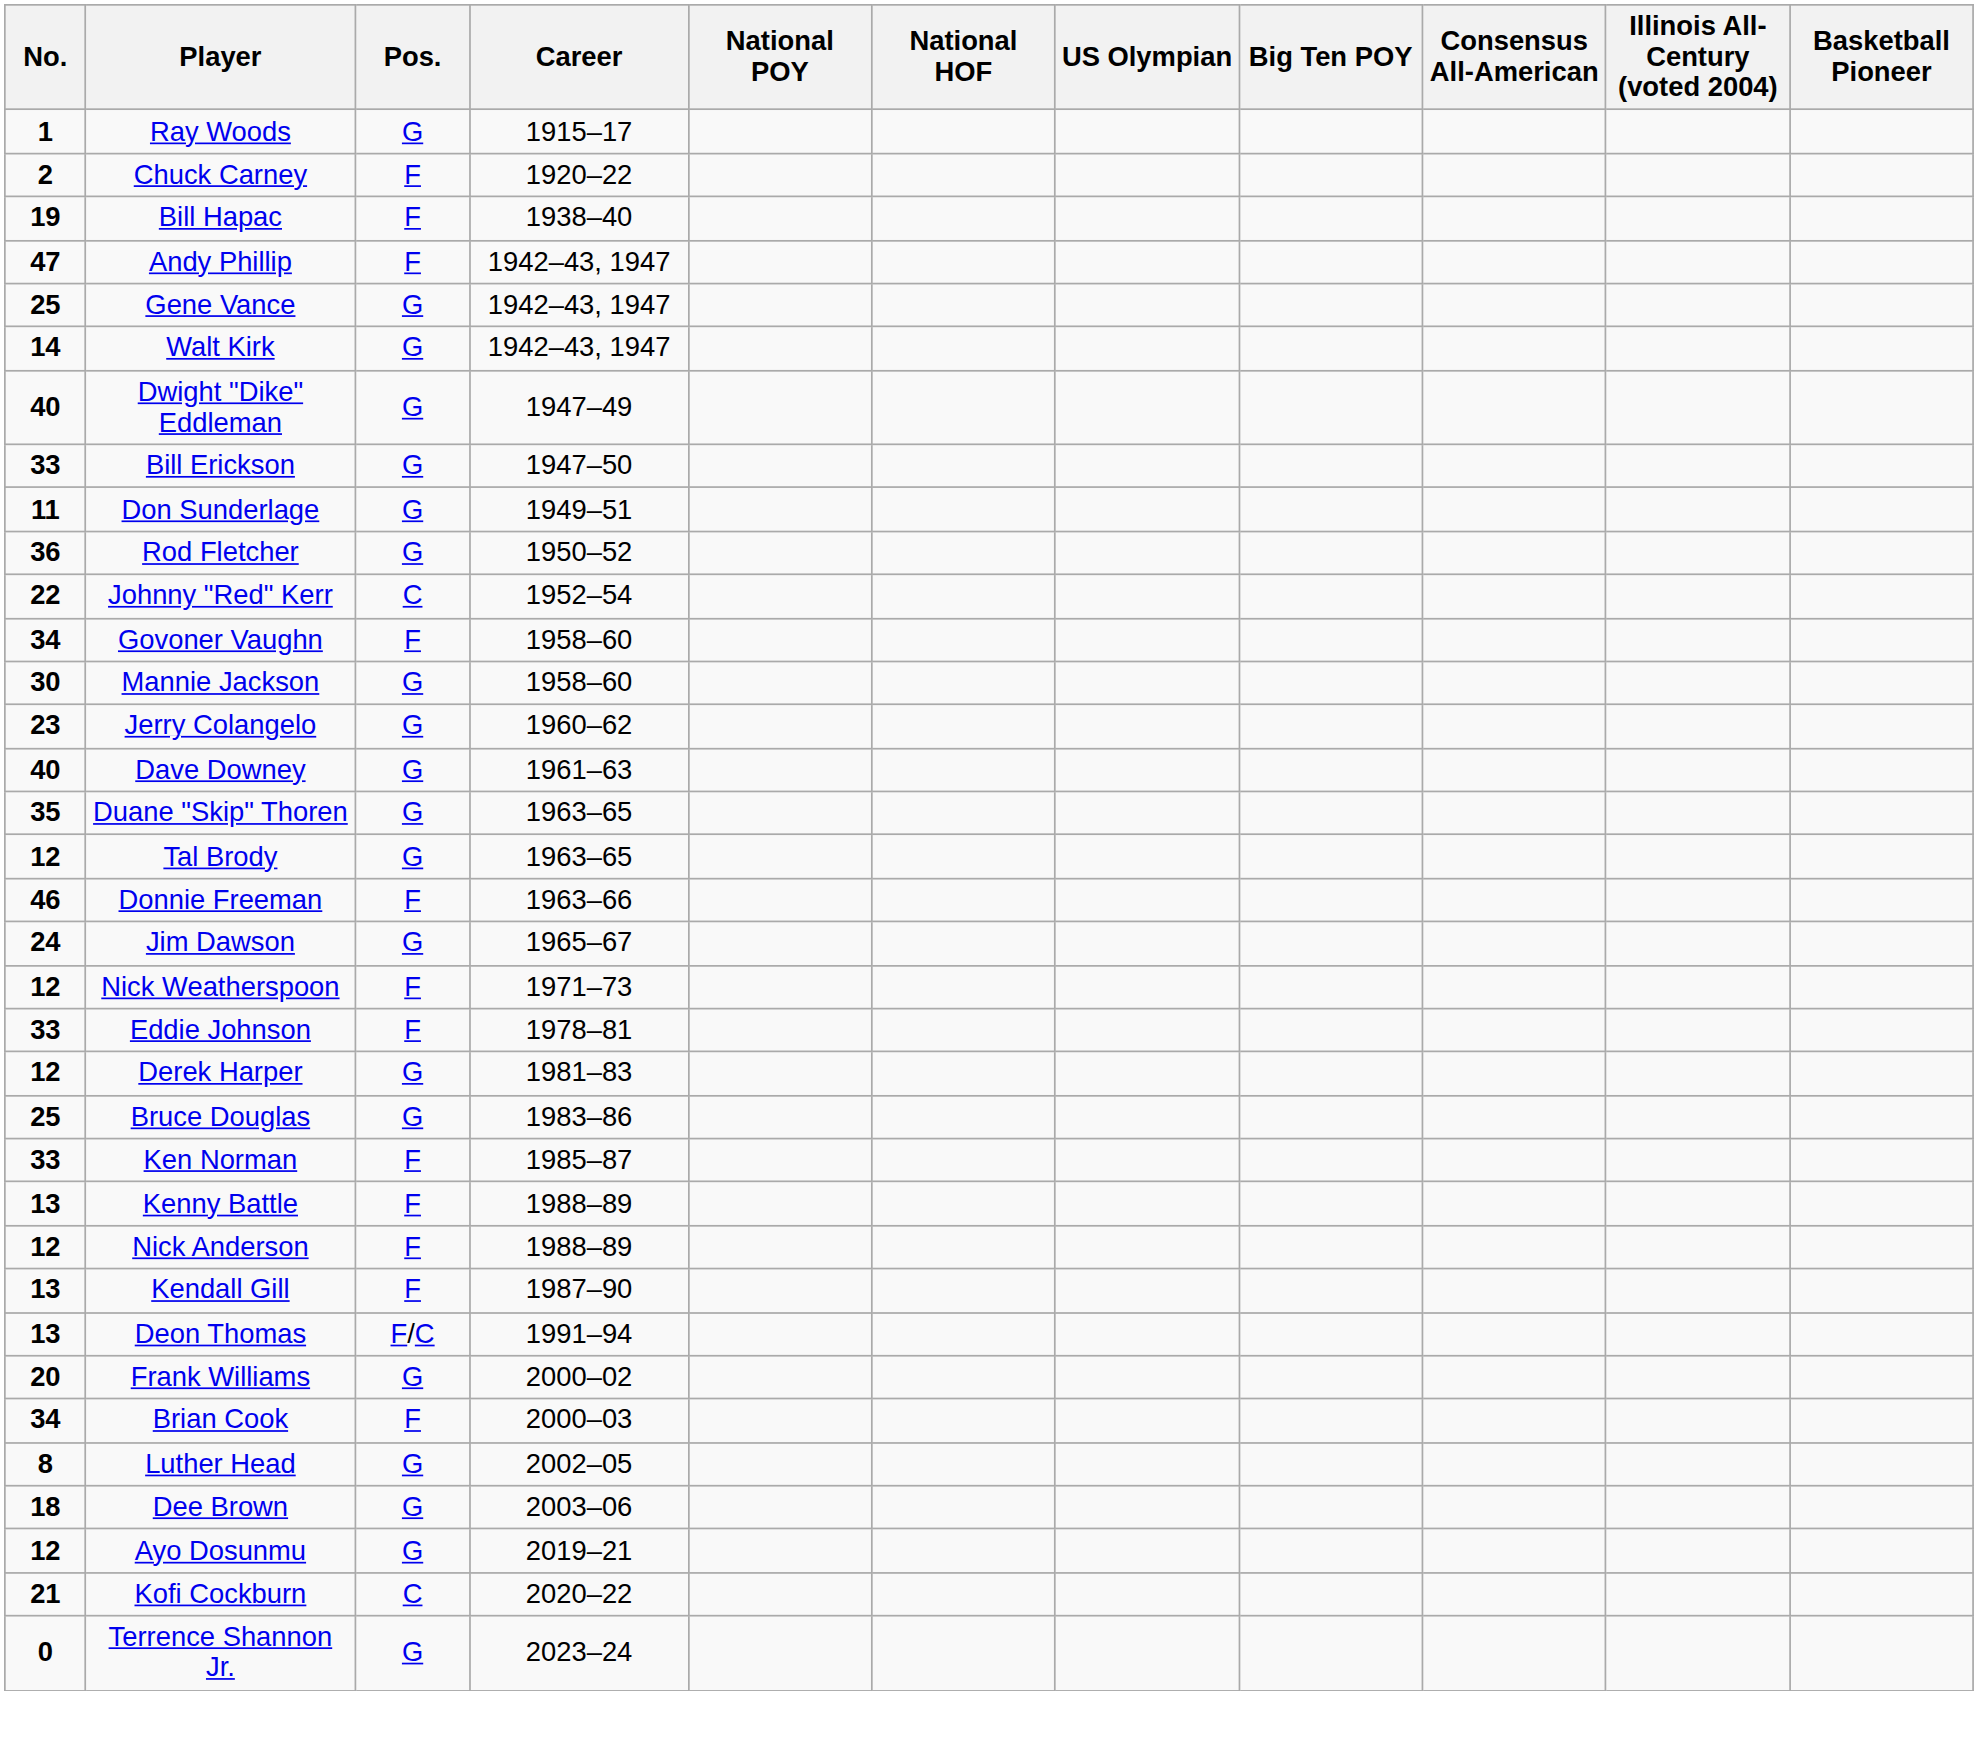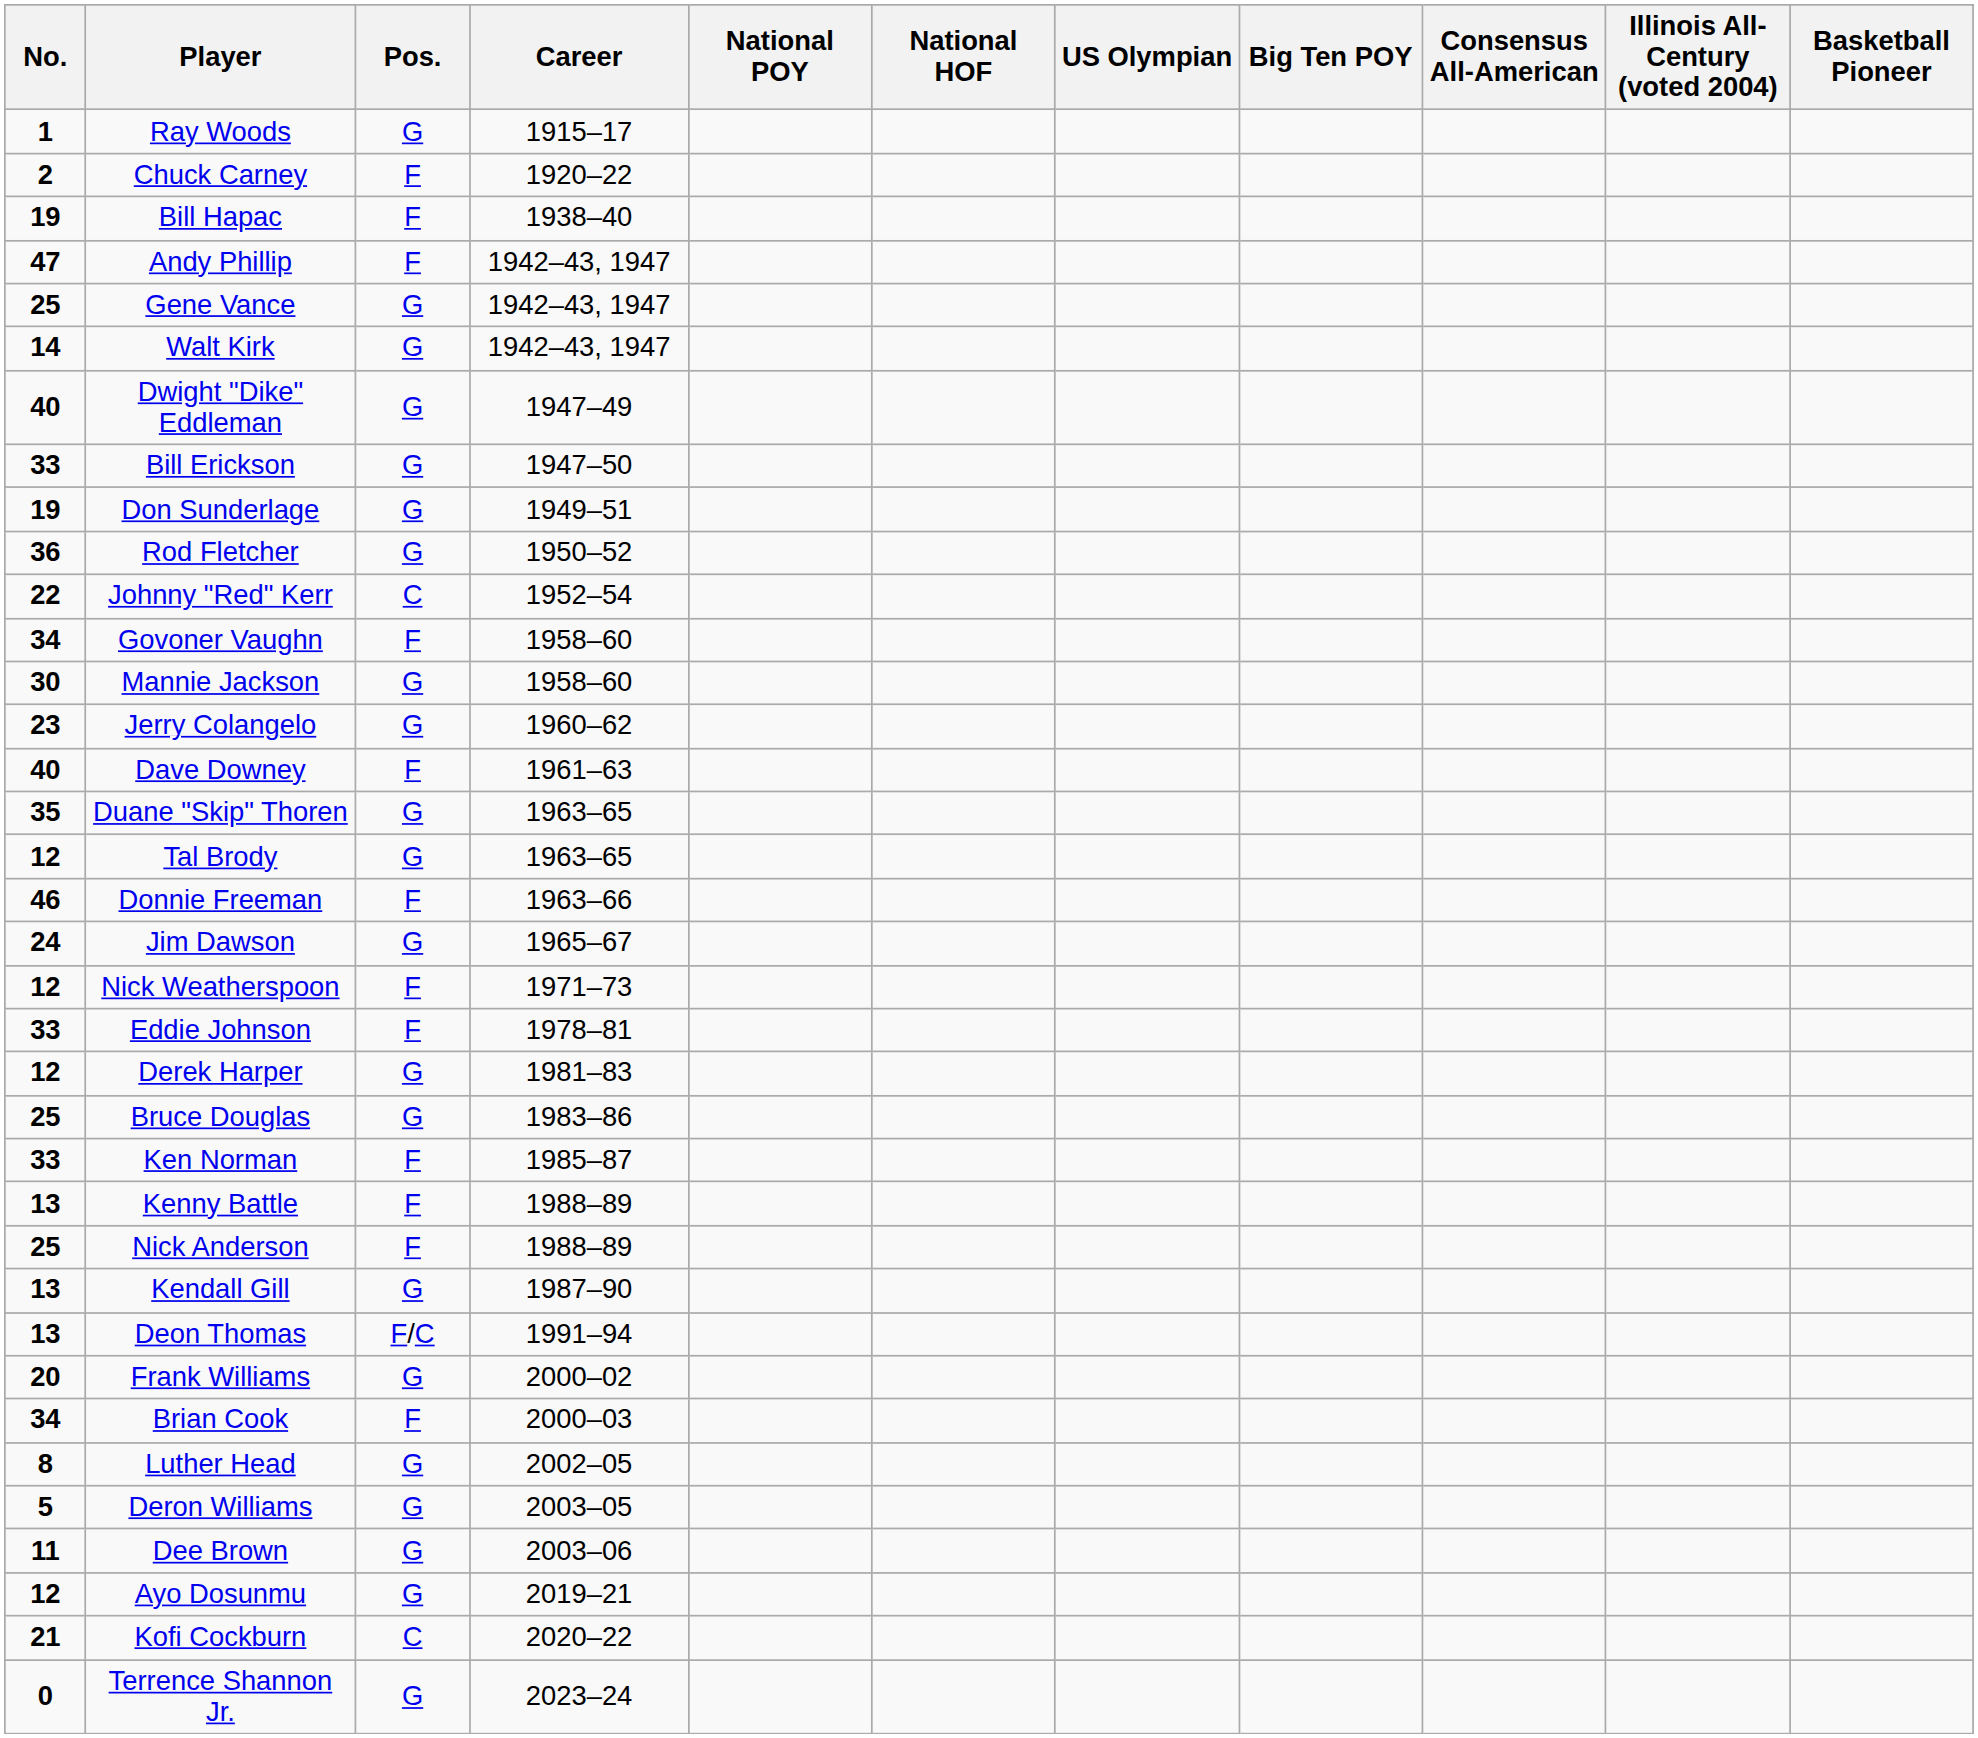(45, 509) 11 -> (45, 509) 19
(413, 769) G -> (413, 769) F
(45, 1246) 12 -> (45, 1246) 25
(413, 1290) F -> (413, 1290) G
+ row: (220, 1507)
(45, 1507) 18 -> (45, 1550) 11
